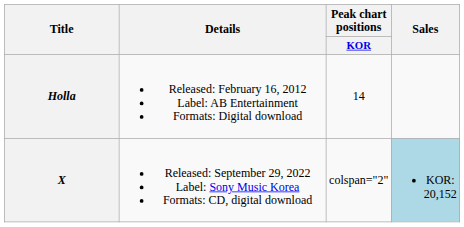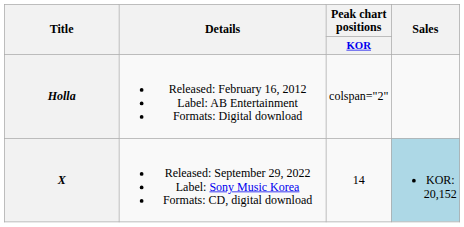(359, 96) 14 -> (359, 96) colspan="2"
(359, 180) colspan="2" -> (359, 180) 14
